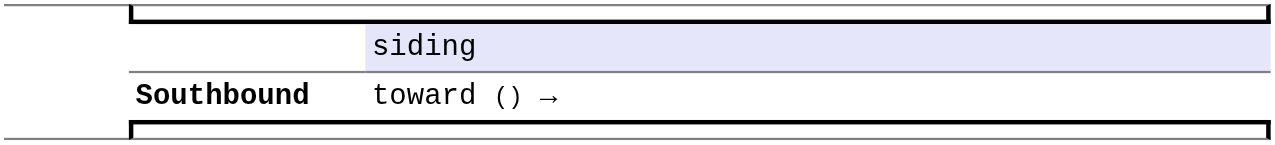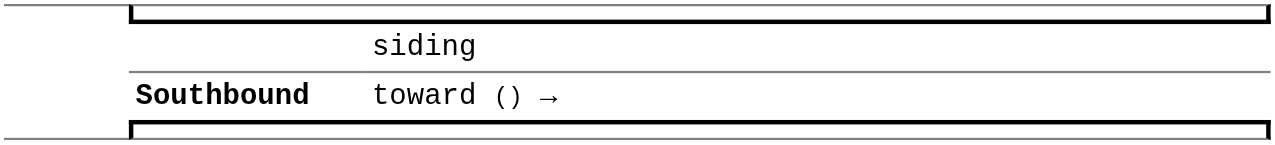(424, 47) lavender background -> (424, 47) no background
